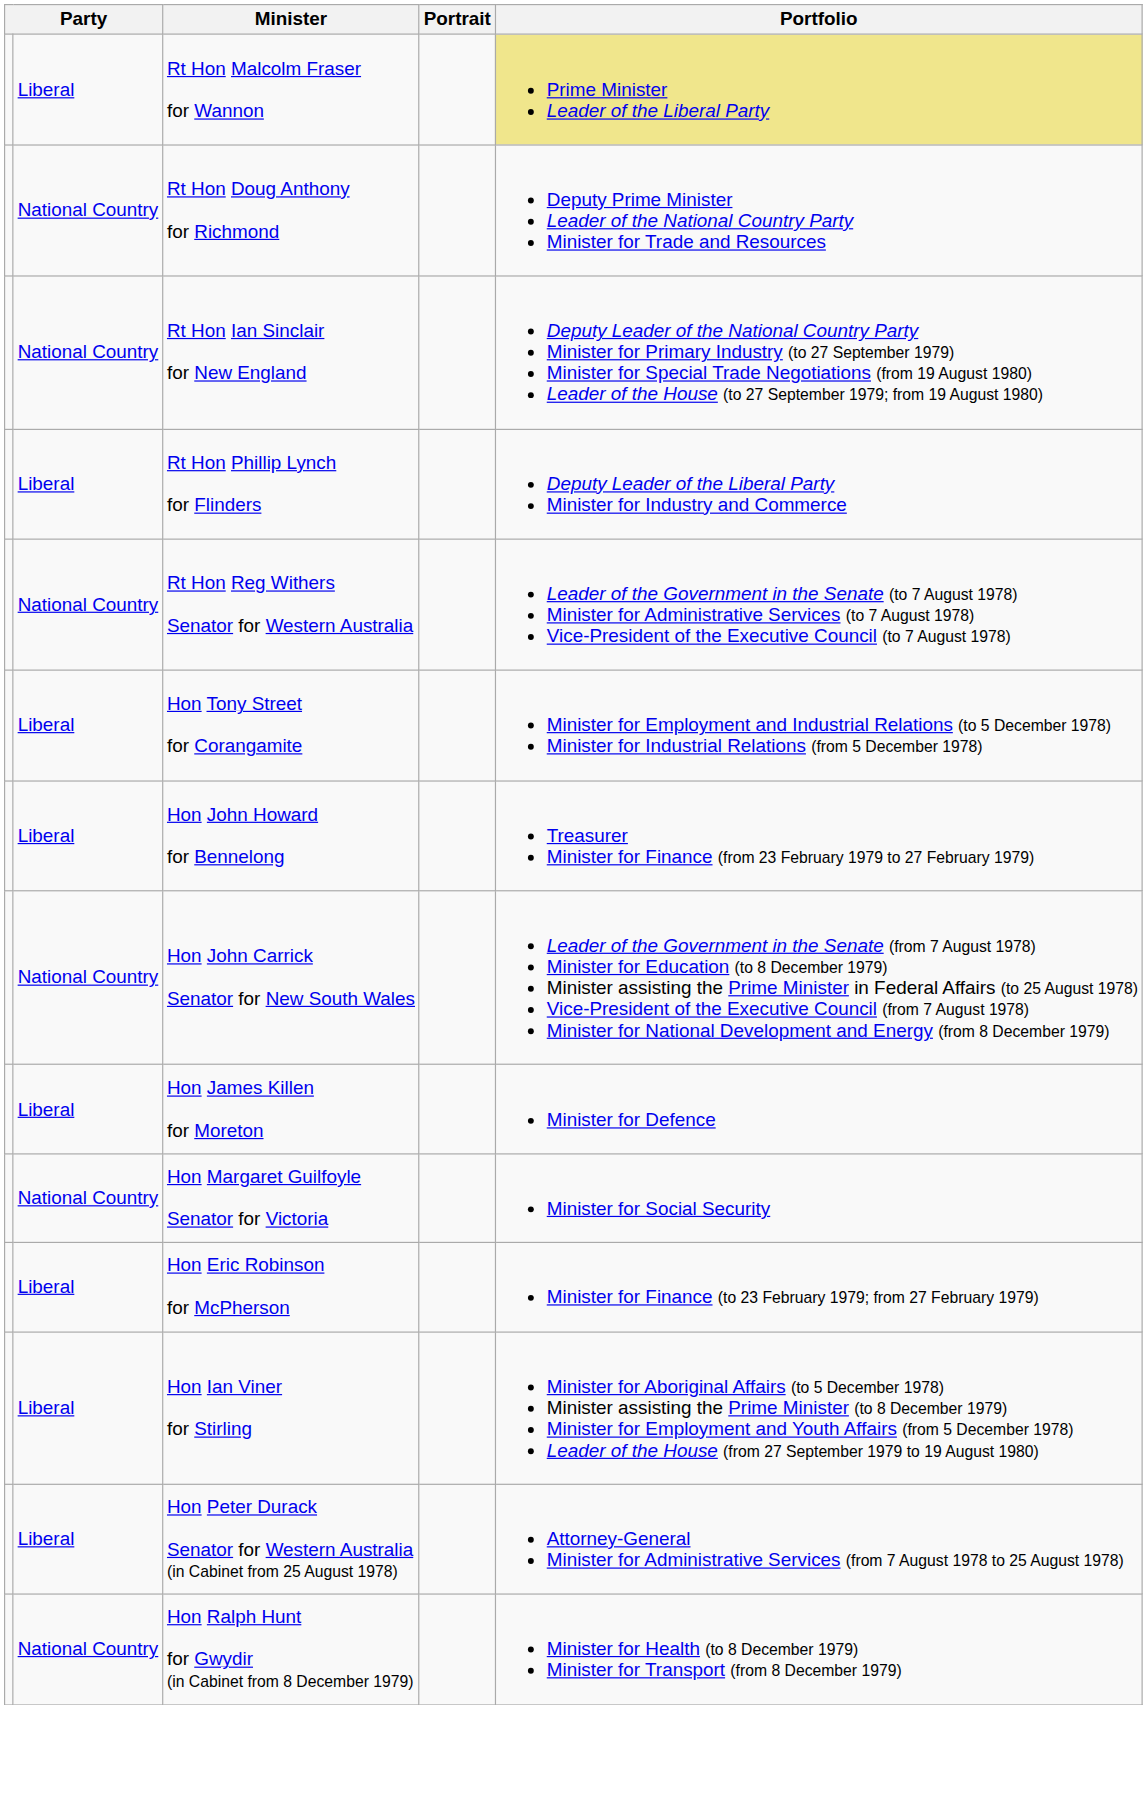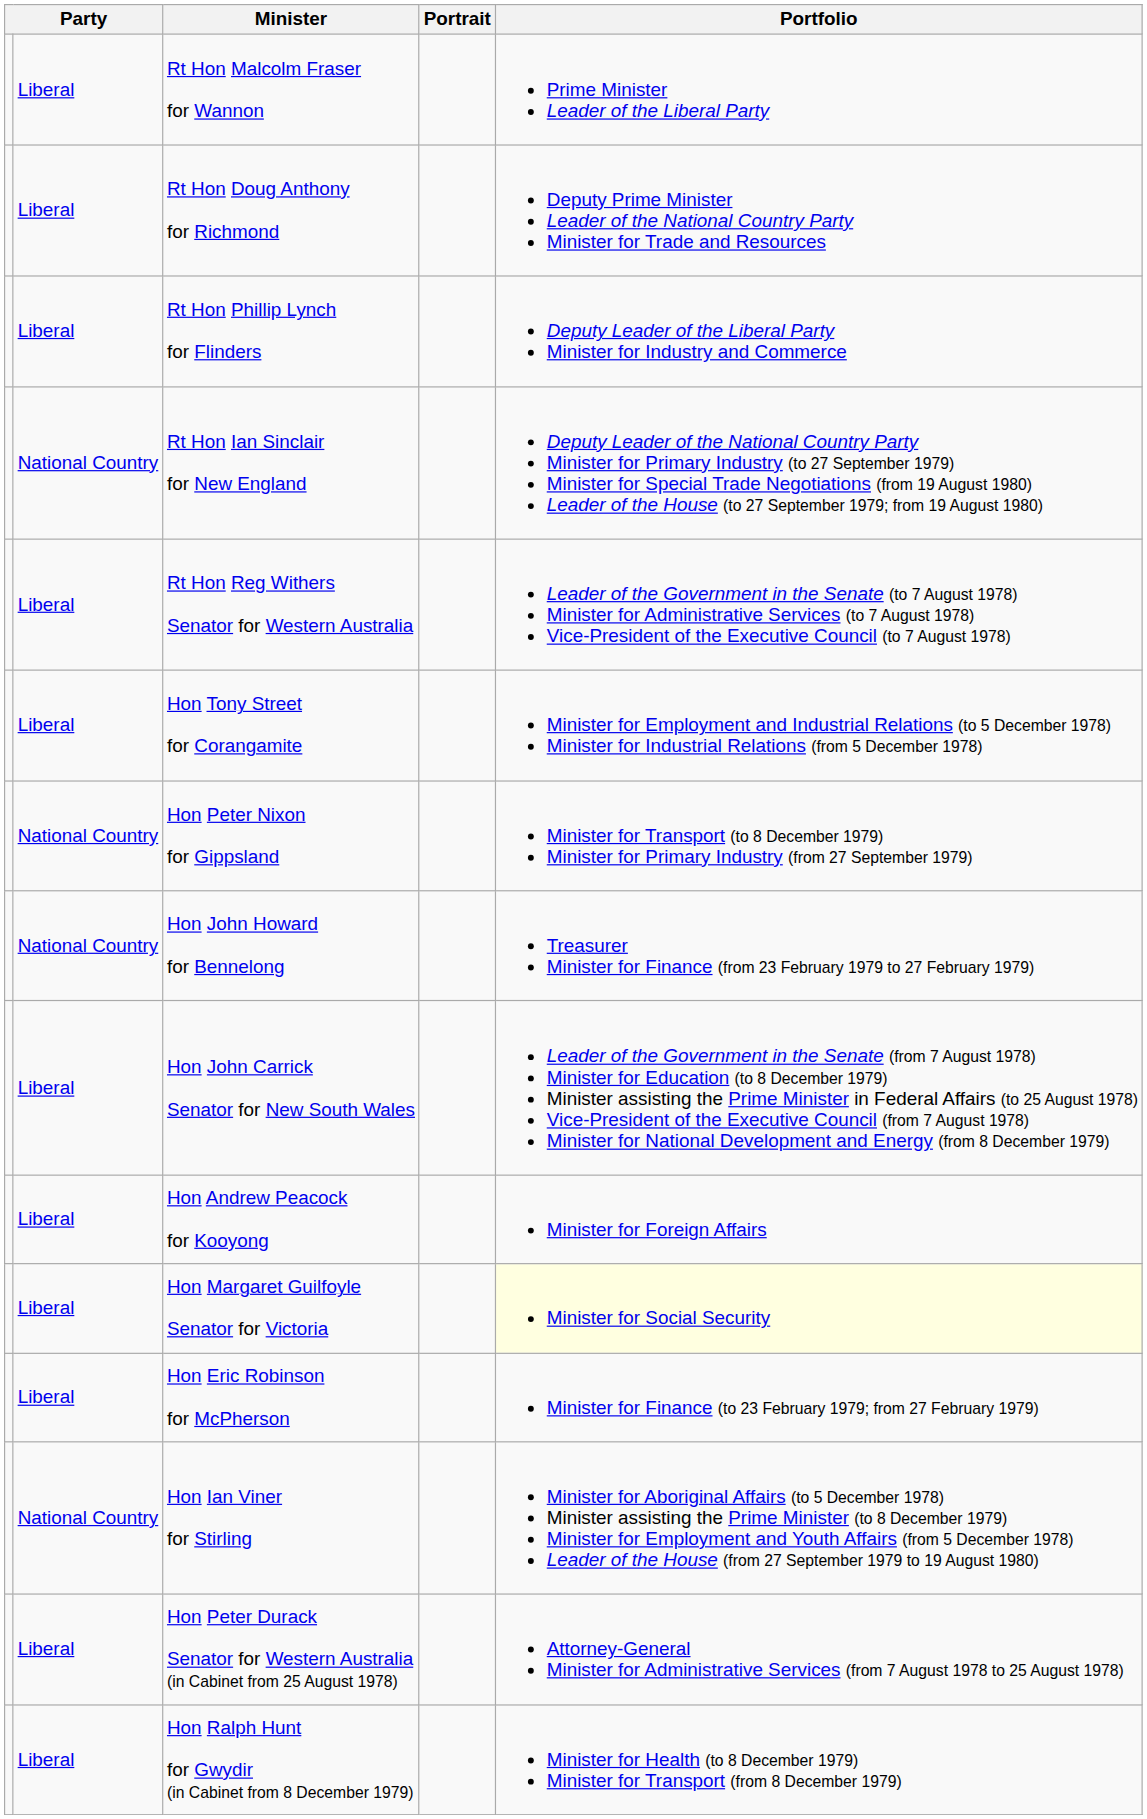(819, 100) khaki background -> (819, 100) no background
(88, 210) National Country -> (46, 210) Liberal
rows swapped: (252, 483) <-> (246, 352)
(88, 604) National Country -> (46, 604) Liberal
+ row: (236, 835)
(46, 835) Liberal -> (88, 945) National Country
(88, 977) National Country -> (46, 1087) Liberal
+ row: (257, 1219)
- row: (240, 1109)
(88, 1197) National Country -> (46, 1308) Liberal
(819, 1209) no background -> (819, 1319) lightyellow background
(46, 1407) Liberal -> (88, 1517) National Country
(88, 1649) National Country -> (46, 1759) Liberal
